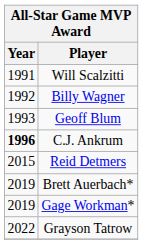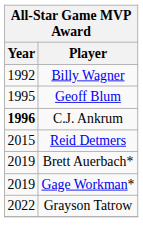- row: (88, 75)
(21, 118) 1993 -> (21, 97) 1995
